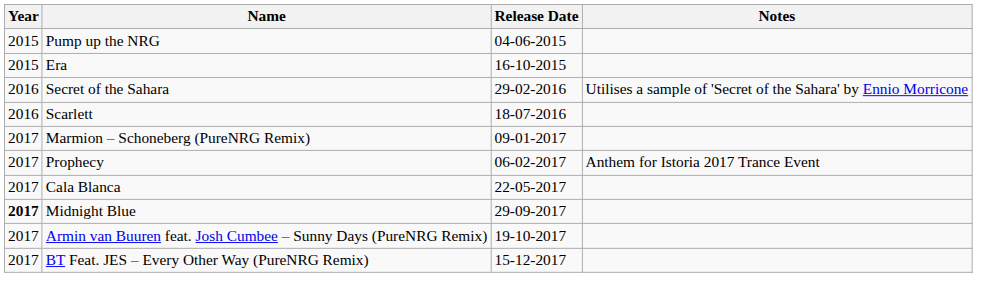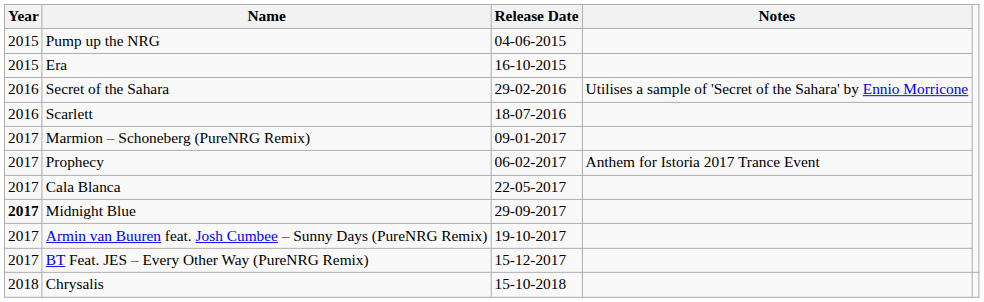+ row: (75, 284)
